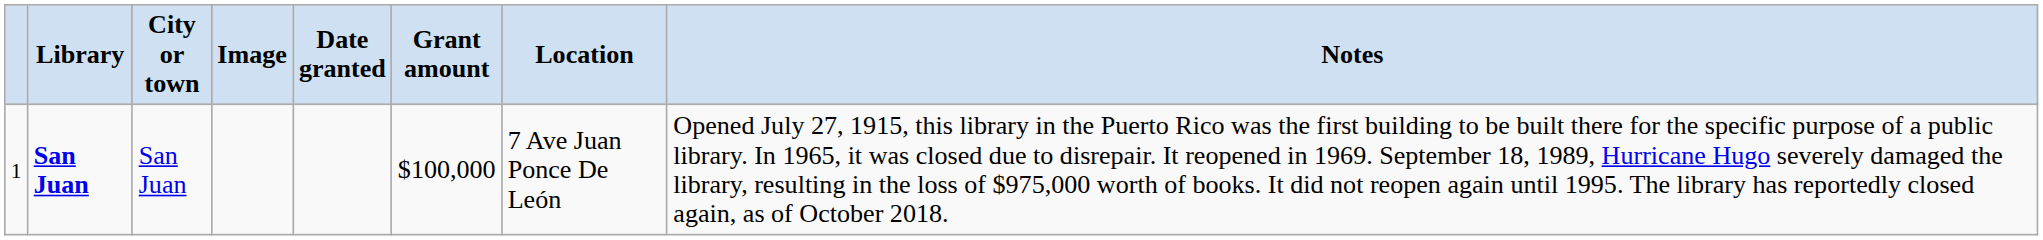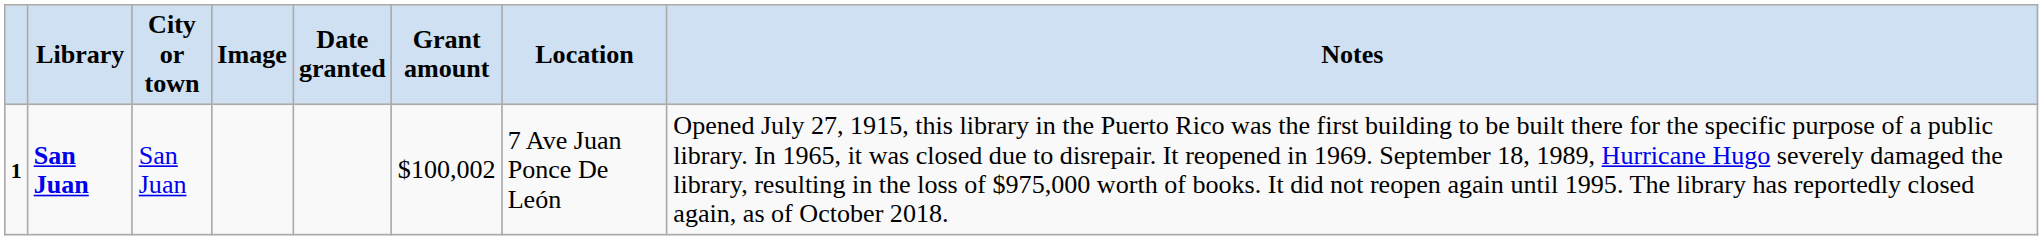(16, 170) normal -> (16, 169) bold
(447, 169) $100,000 -> (447, 169) $100,002
